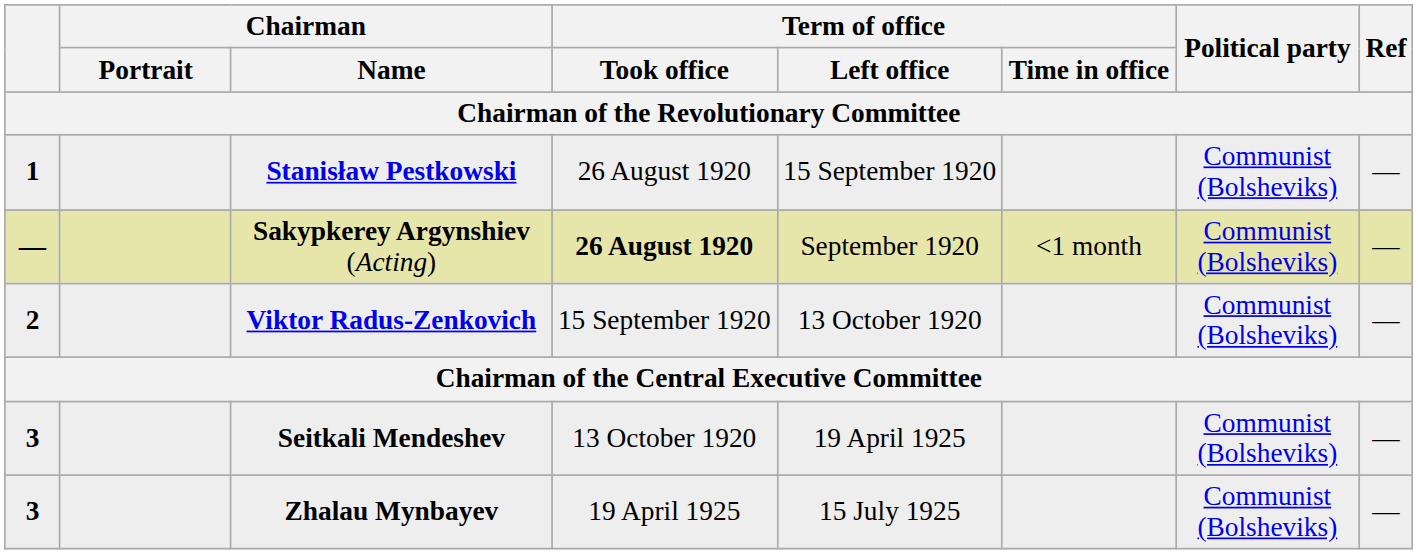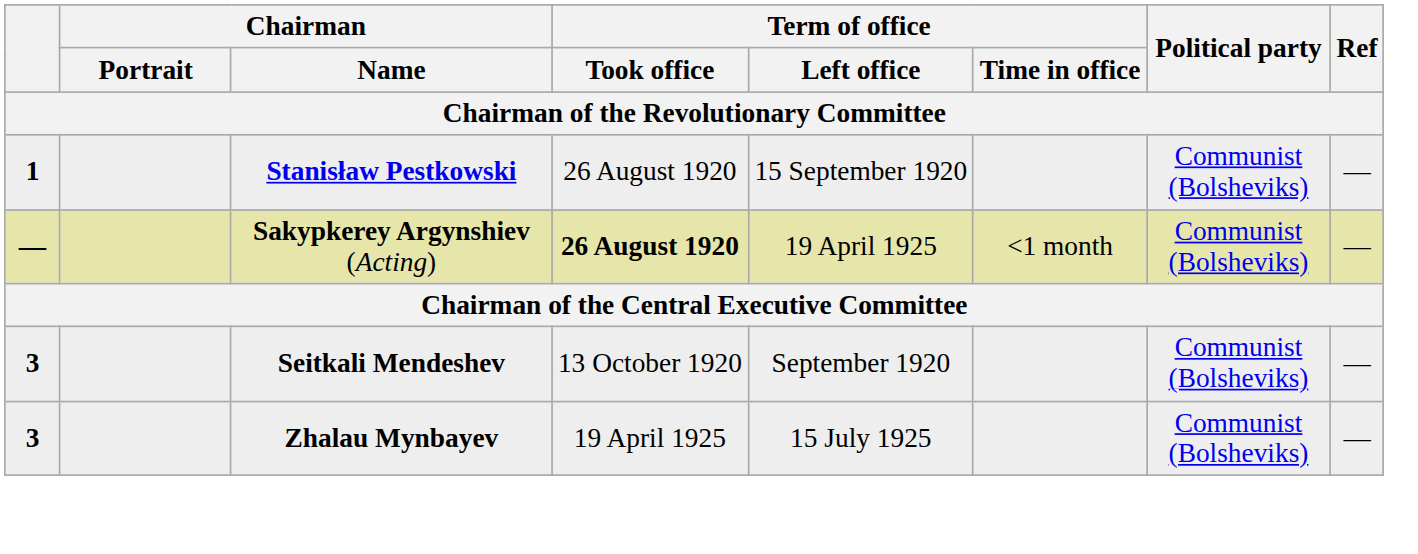(890, 245) September 1920 -> (861, 245) 19 April 1925
- row: (391, 320)
(890, 437) 19 April 1925 -> (861, 363) September 1920
